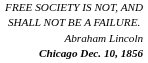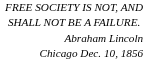(91, 53) bold -> (91, 53) normal
